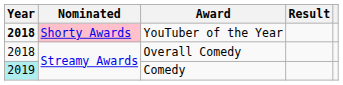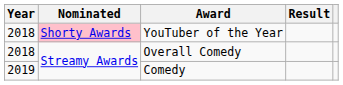(21, 33) bold -> (21, 33) normal
(21, 70) paleturquoise background -> (21, 70) no background
